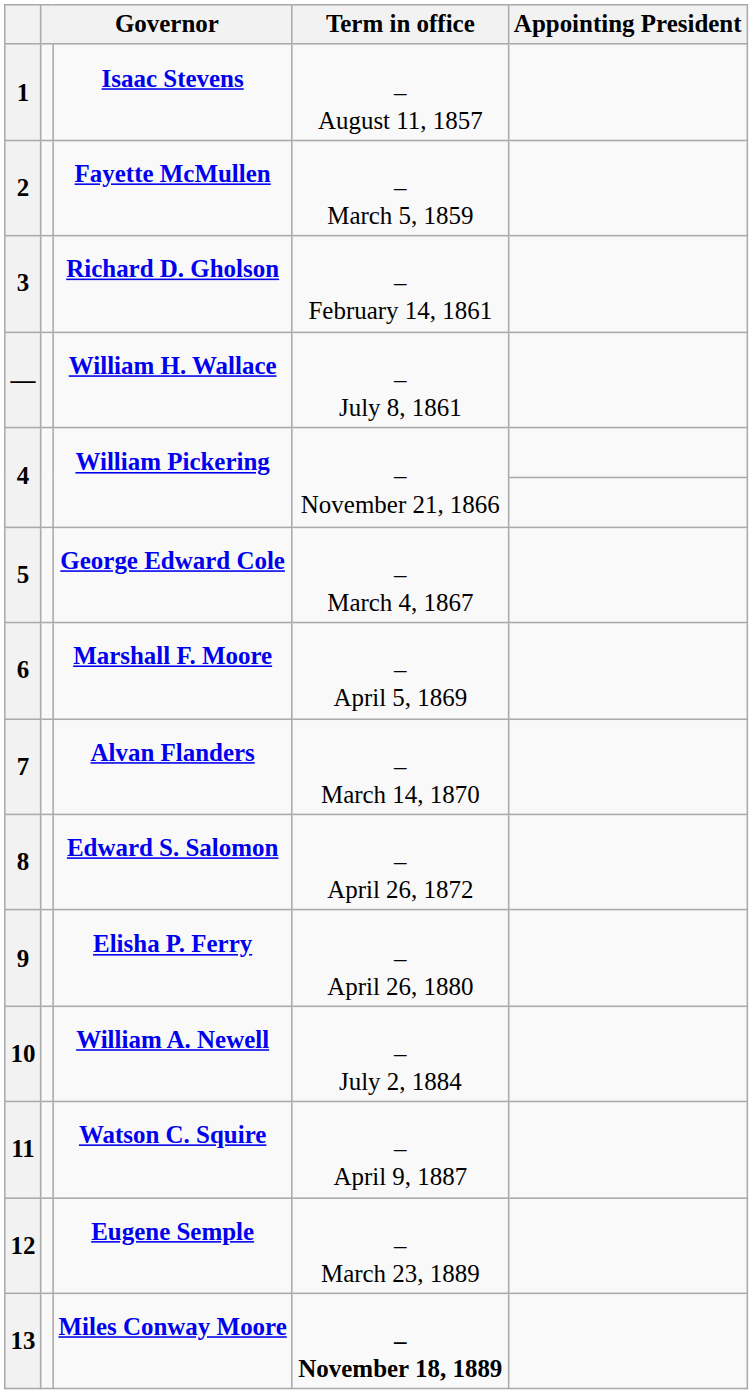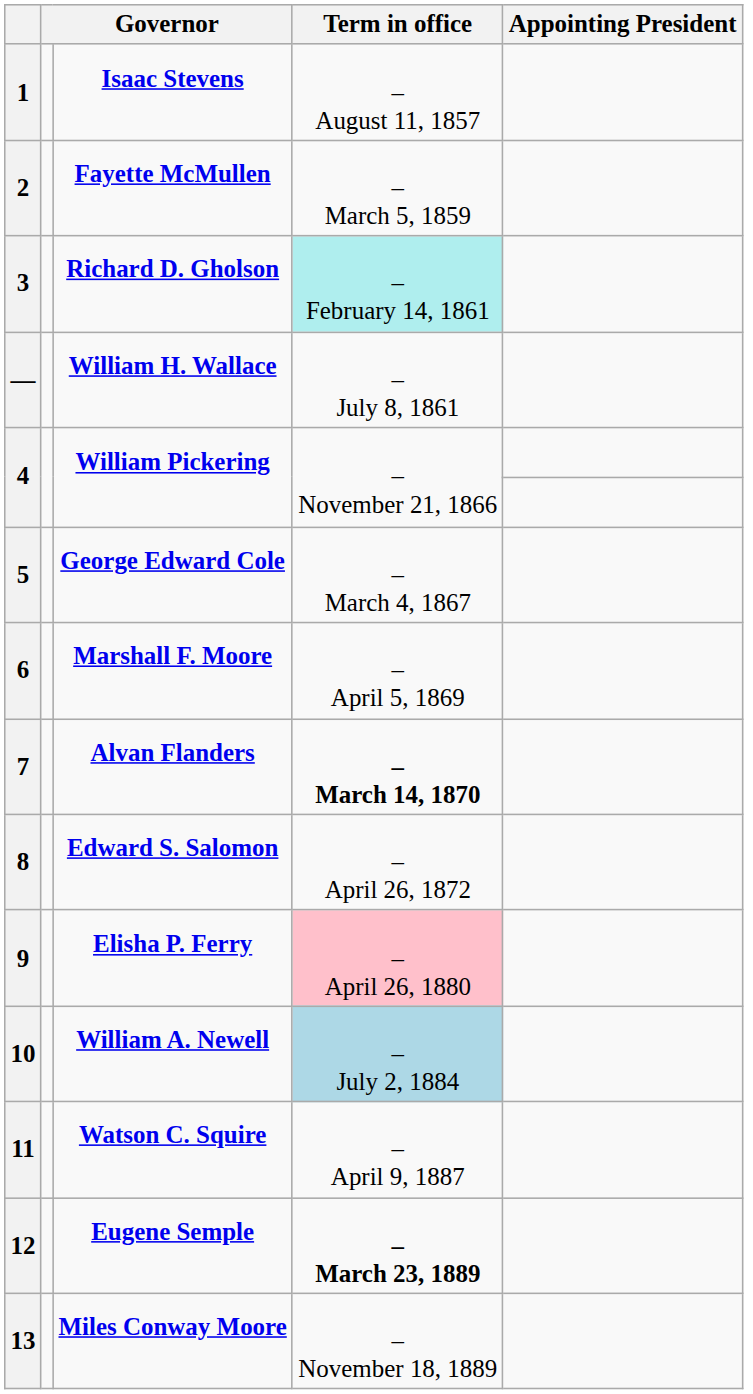(400, 297) no background -> (398, 297) paleturquoise background
(400, 780) normal -> (398, 780) bold
(400, 971) no background -> (398, 971) pink background
(400, 1067) no background -> (398, 1067) lightblue background
(400, 1259) normal -> (398, 1259) bold
(400, 1354) bold -> (398, 1354) normal
